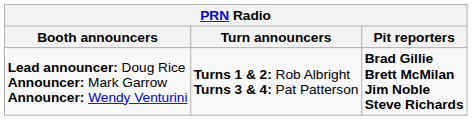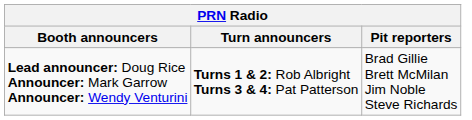(414, 82) bold -> (411, 82) normal
